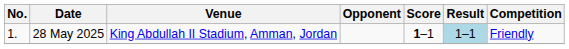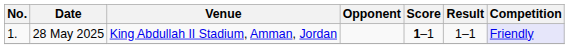(465, 33) lightblue background -> (465, 33) no background
(512, 33) no background -> (512, 33) lavender background
